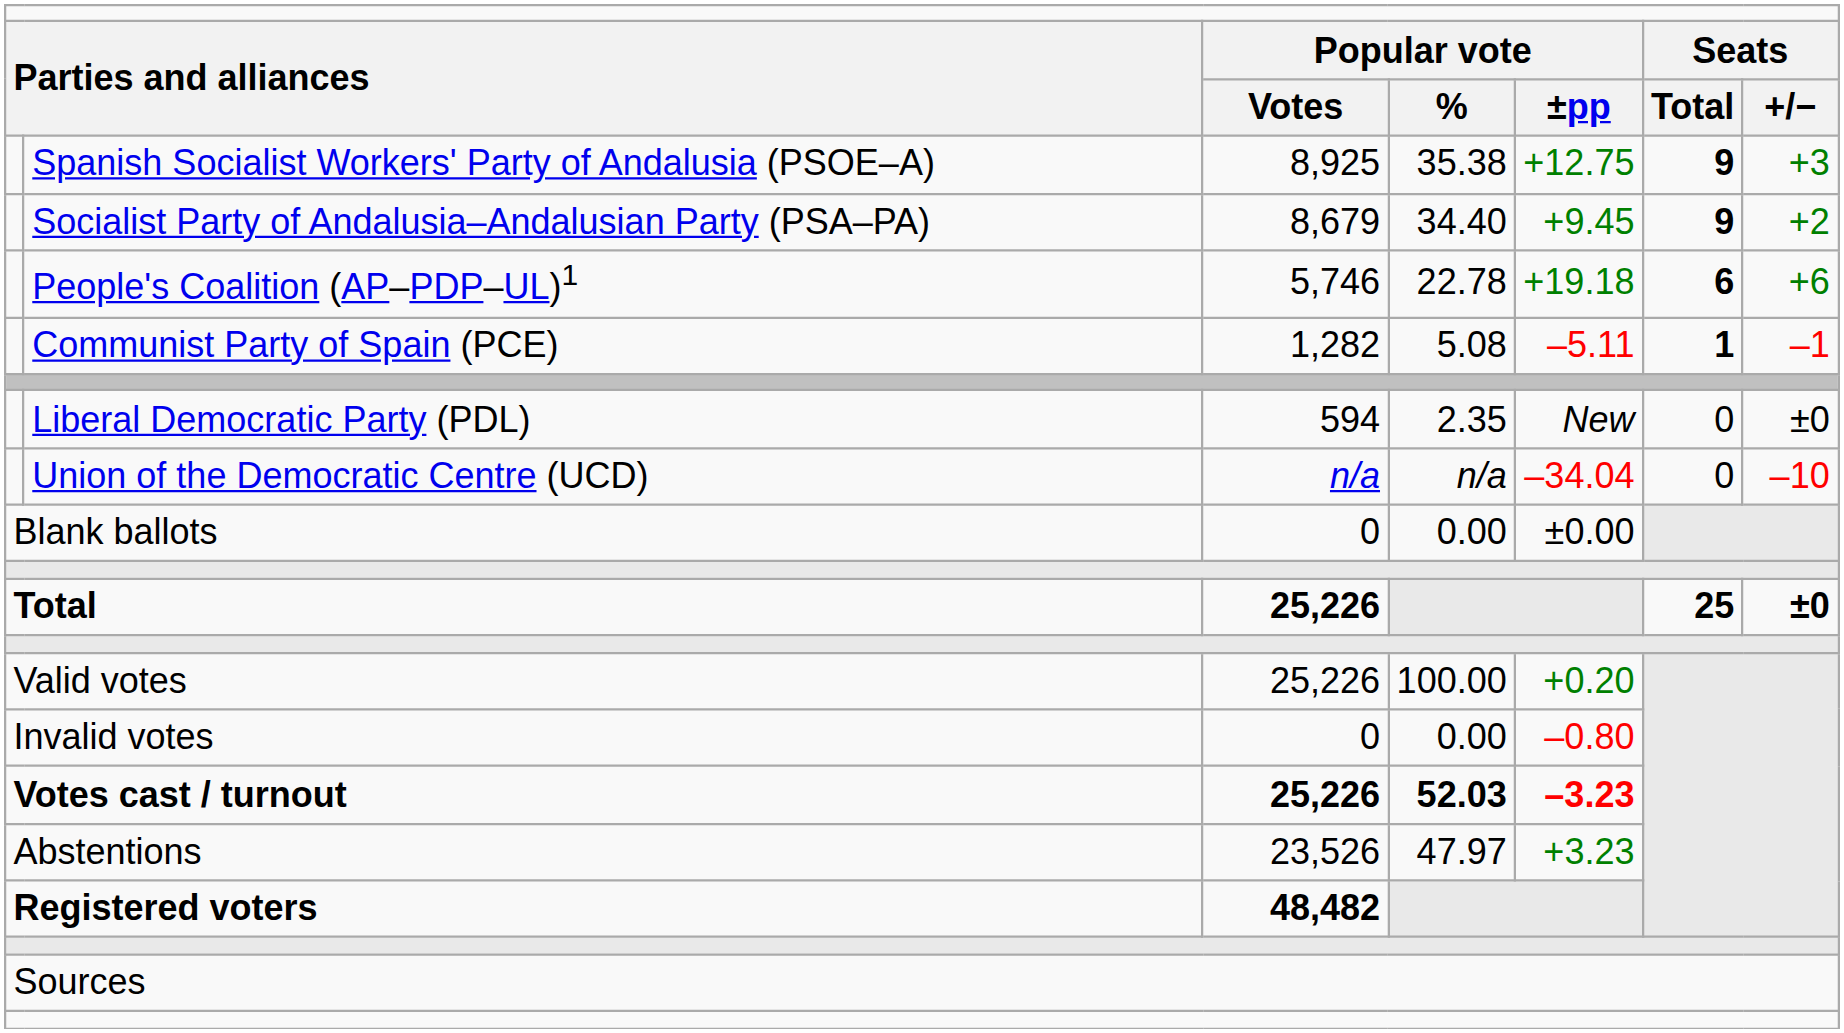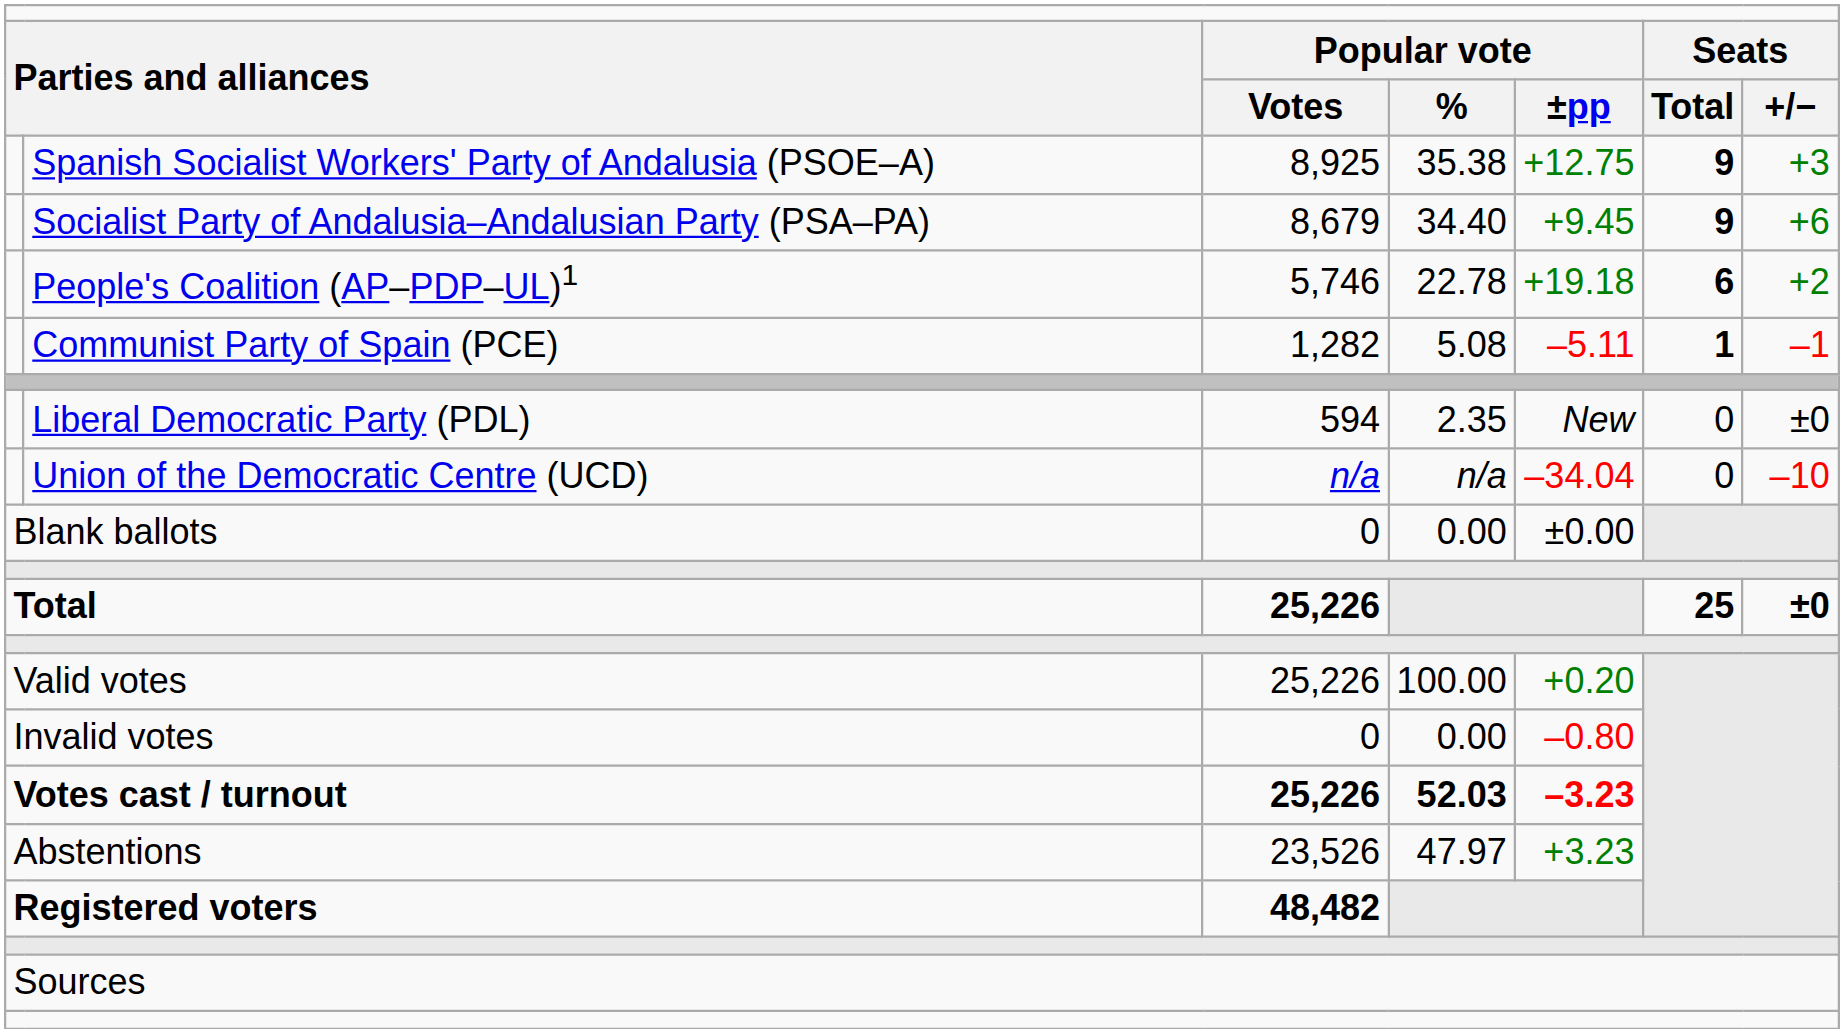(1809, 220) +2 -> (1809, 220) +6
(1809, 282) +6 -> (1809, 282) +2
